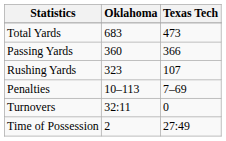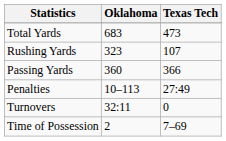rows swapped: (40, 51) <-> (42, 70)
(175, 88) 7–69 -> (176, 88) 27:49
(176, 126) 27:49 -> (175, 126) 7–69
